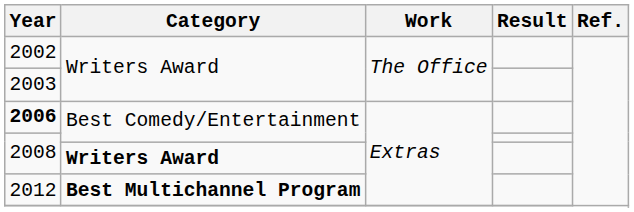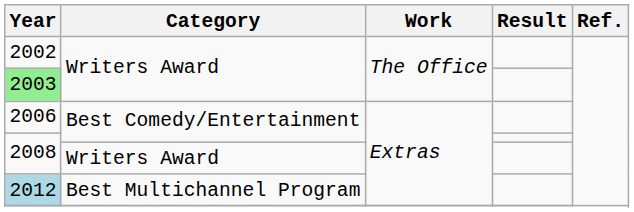(33, 85) no background -> (33, 85) lightgreen background
(33, 117) bold -> (33, 117) normal
(142, 158) bold -> (142, 158) normal
(33, 190) no background -> (33, 190) lightblue background
(213, 190) bold -> (213, 190) normal
